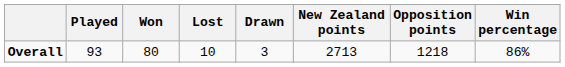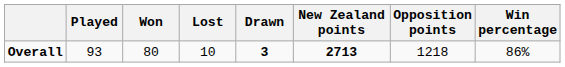(265, 52) normal -> (265, 52) bold
(341, 52) normal -> (341, 52) bold
